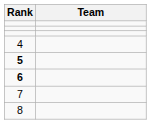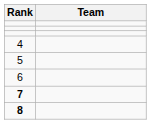(20, 60) bold -> (20, 60) normal
(20, 77) bold -> (20, 77) normal
(20, 94) normal -> (20, 94) bold
(20, 111) normal -> (20, 111) bold
